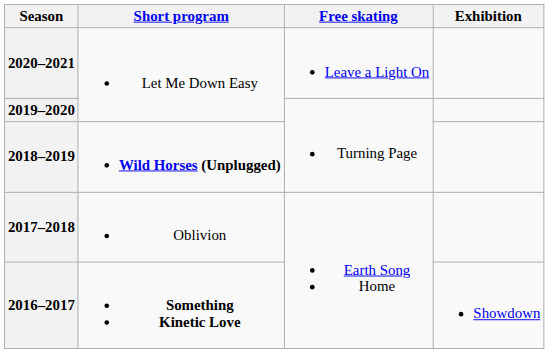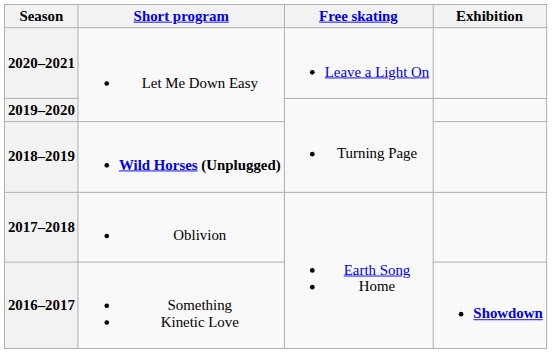(181, 314) bold -> (181, 314) normal
(488, 314) normal -> (489, 314) bold
